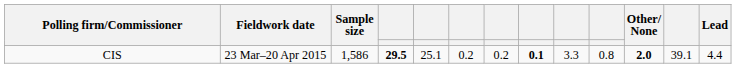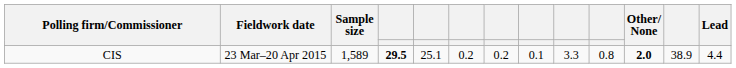(355, 54) 1,586 -> (355, 54) 1,589
(536, 54) bold -> (536, 54) normal
(681, 54) 39.1 -> (681, 54) 38.9
